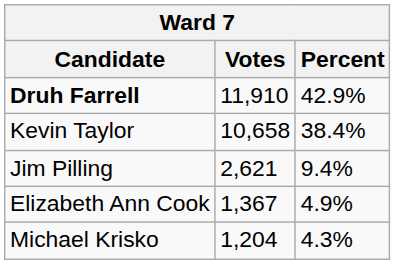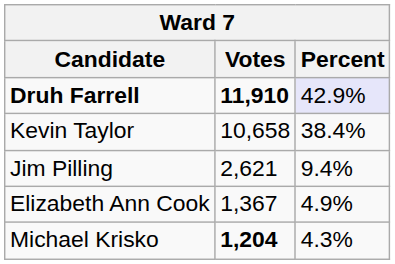(254, 95) normal -> (255, 95) bold
(333, 95) no background -> (333, 95) lavender background
(249, 240) normal -> (249, 240) bold
